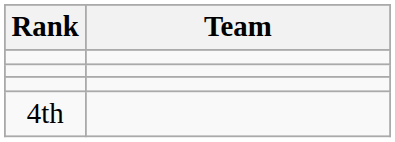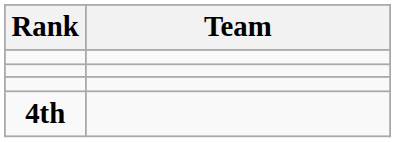(45, 112) normal -> (45, 112) bold
